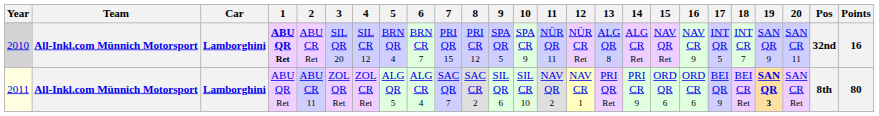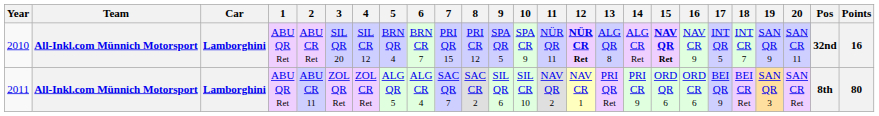(18, 45) lightgrey background -> (18, 45) no background
(283, 45) bold -> (283, 45) normal
(580, 45) normal -> (581, 45) bold
(665, 45) normal -> (666, 45) bold
(18, 89) lightyellow background -> (18, 89) no background
(769, 89) bold -> (770, 89) normal
